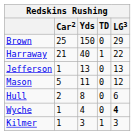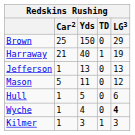(118, 55) 22 -> (118, 55) 19
(59, 96) 2 -> (59, 96) 1
(82, 96) 8 -> (82, 96) 5
